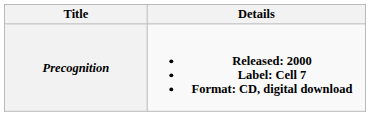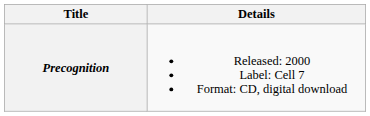(256, 75) bold -> (256, 75) normal
